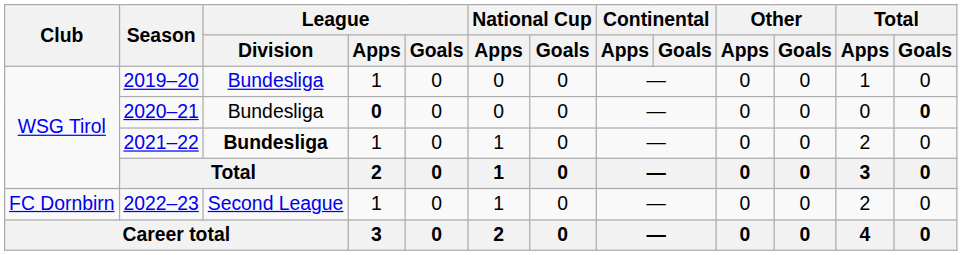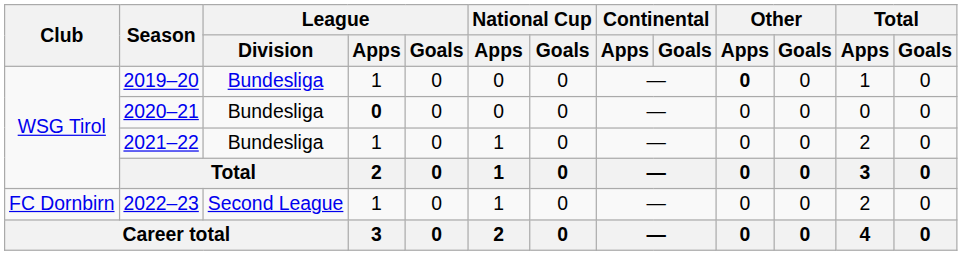(745, 81) normal -> (745, 81) bold
(925, 111) bold -> (925, 111) normal
(276, 142) bold -> (276, 142) normal
